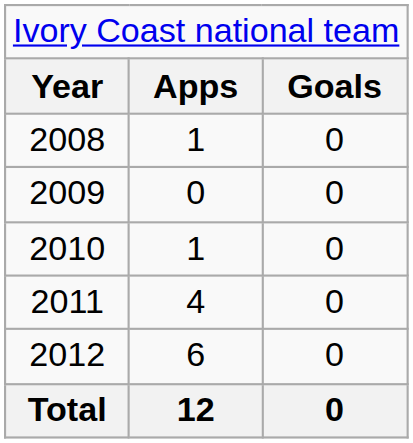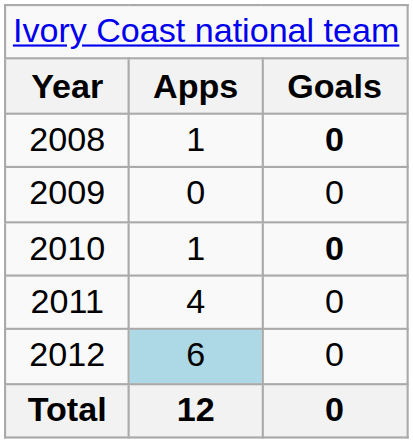(335, 139) normal -> (335, 139) bold
(335, 247) normal -> (335, 247) bold
(196, 355) no background -> (196, 355) lightblue background
